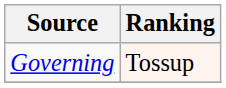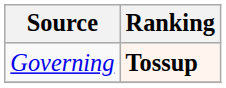(160, 62) normal -> (162, 62) bold
